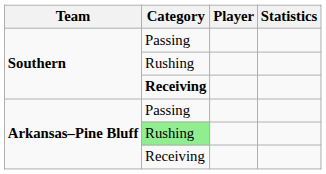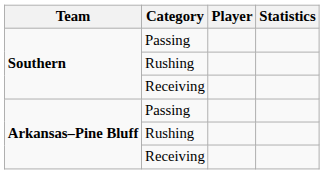(176, 86) bold -> (175, 86) normal
(170, 133) lightgreen background -> (170, 133) no background
